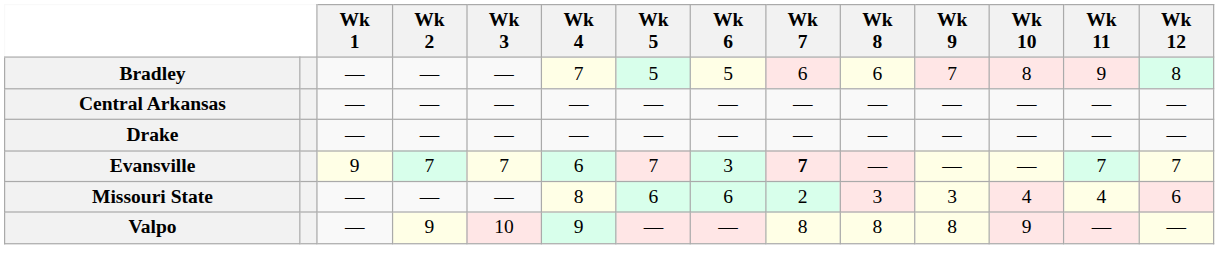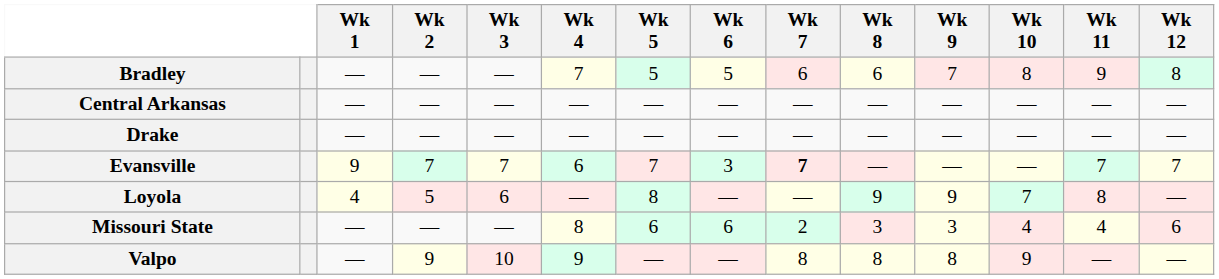+ row: (152, 196)
